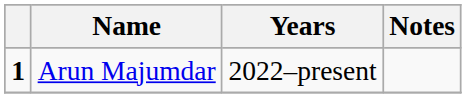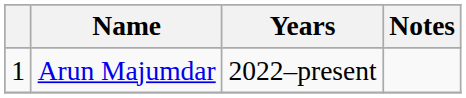(18, 69) bold -> (18, 69) normal
